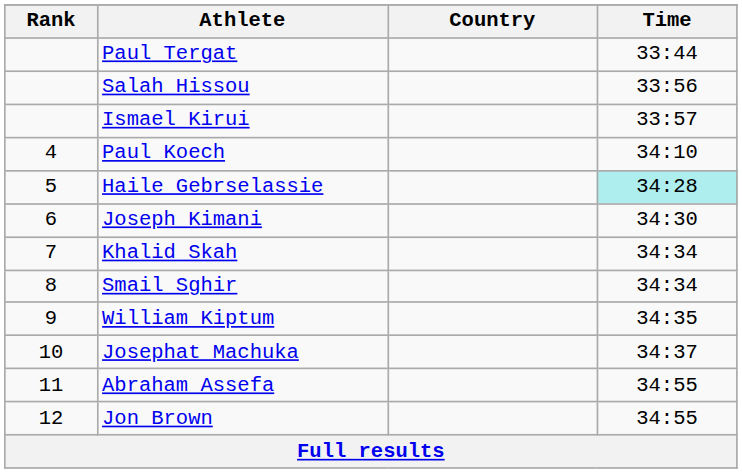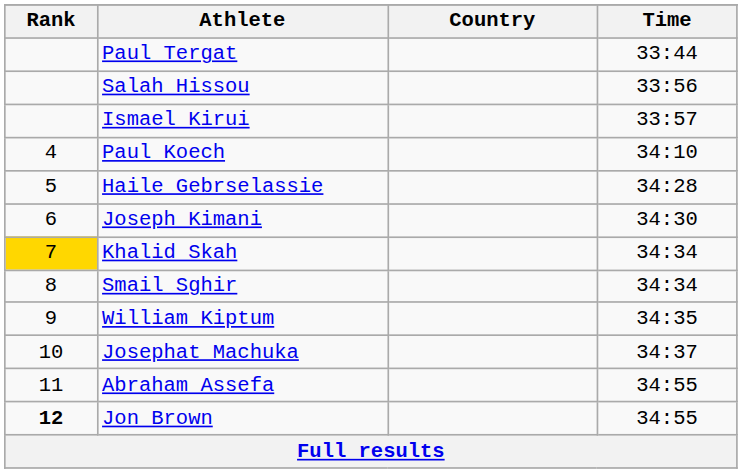(667, 187) paleturquoise background -> (667, 187) no background
(51, 253) no background -> (51, 253) gold background
(51, 419) normal -> (51, 419) bold
